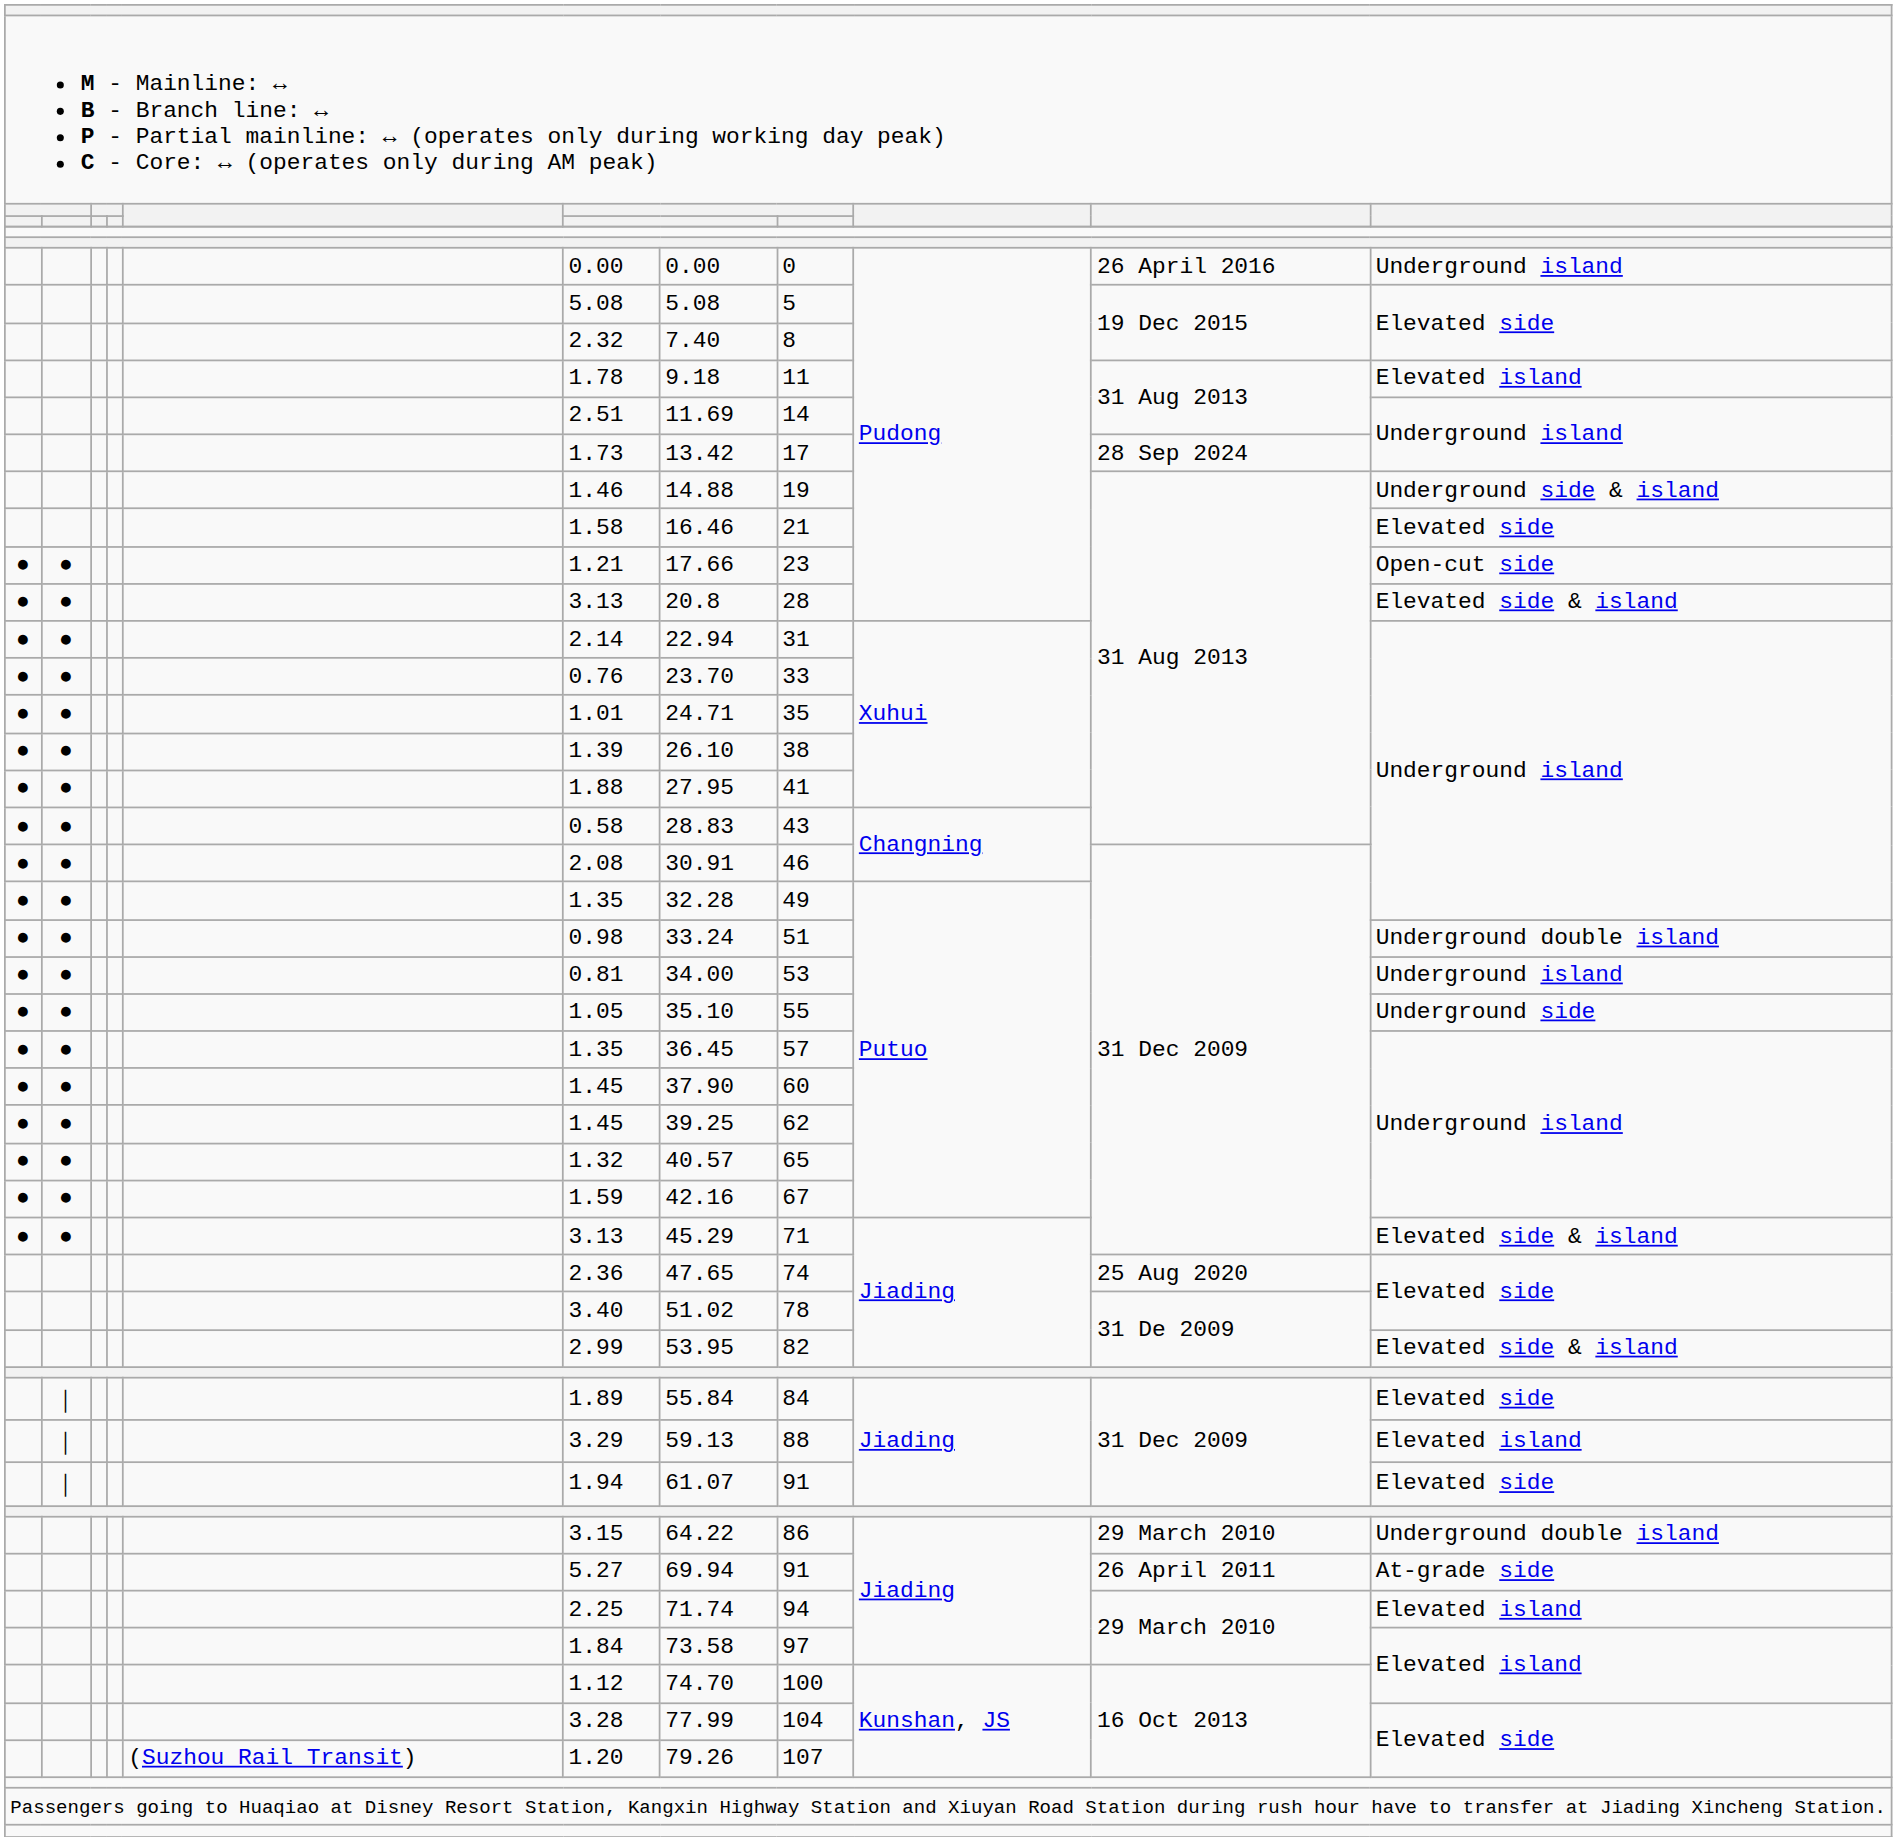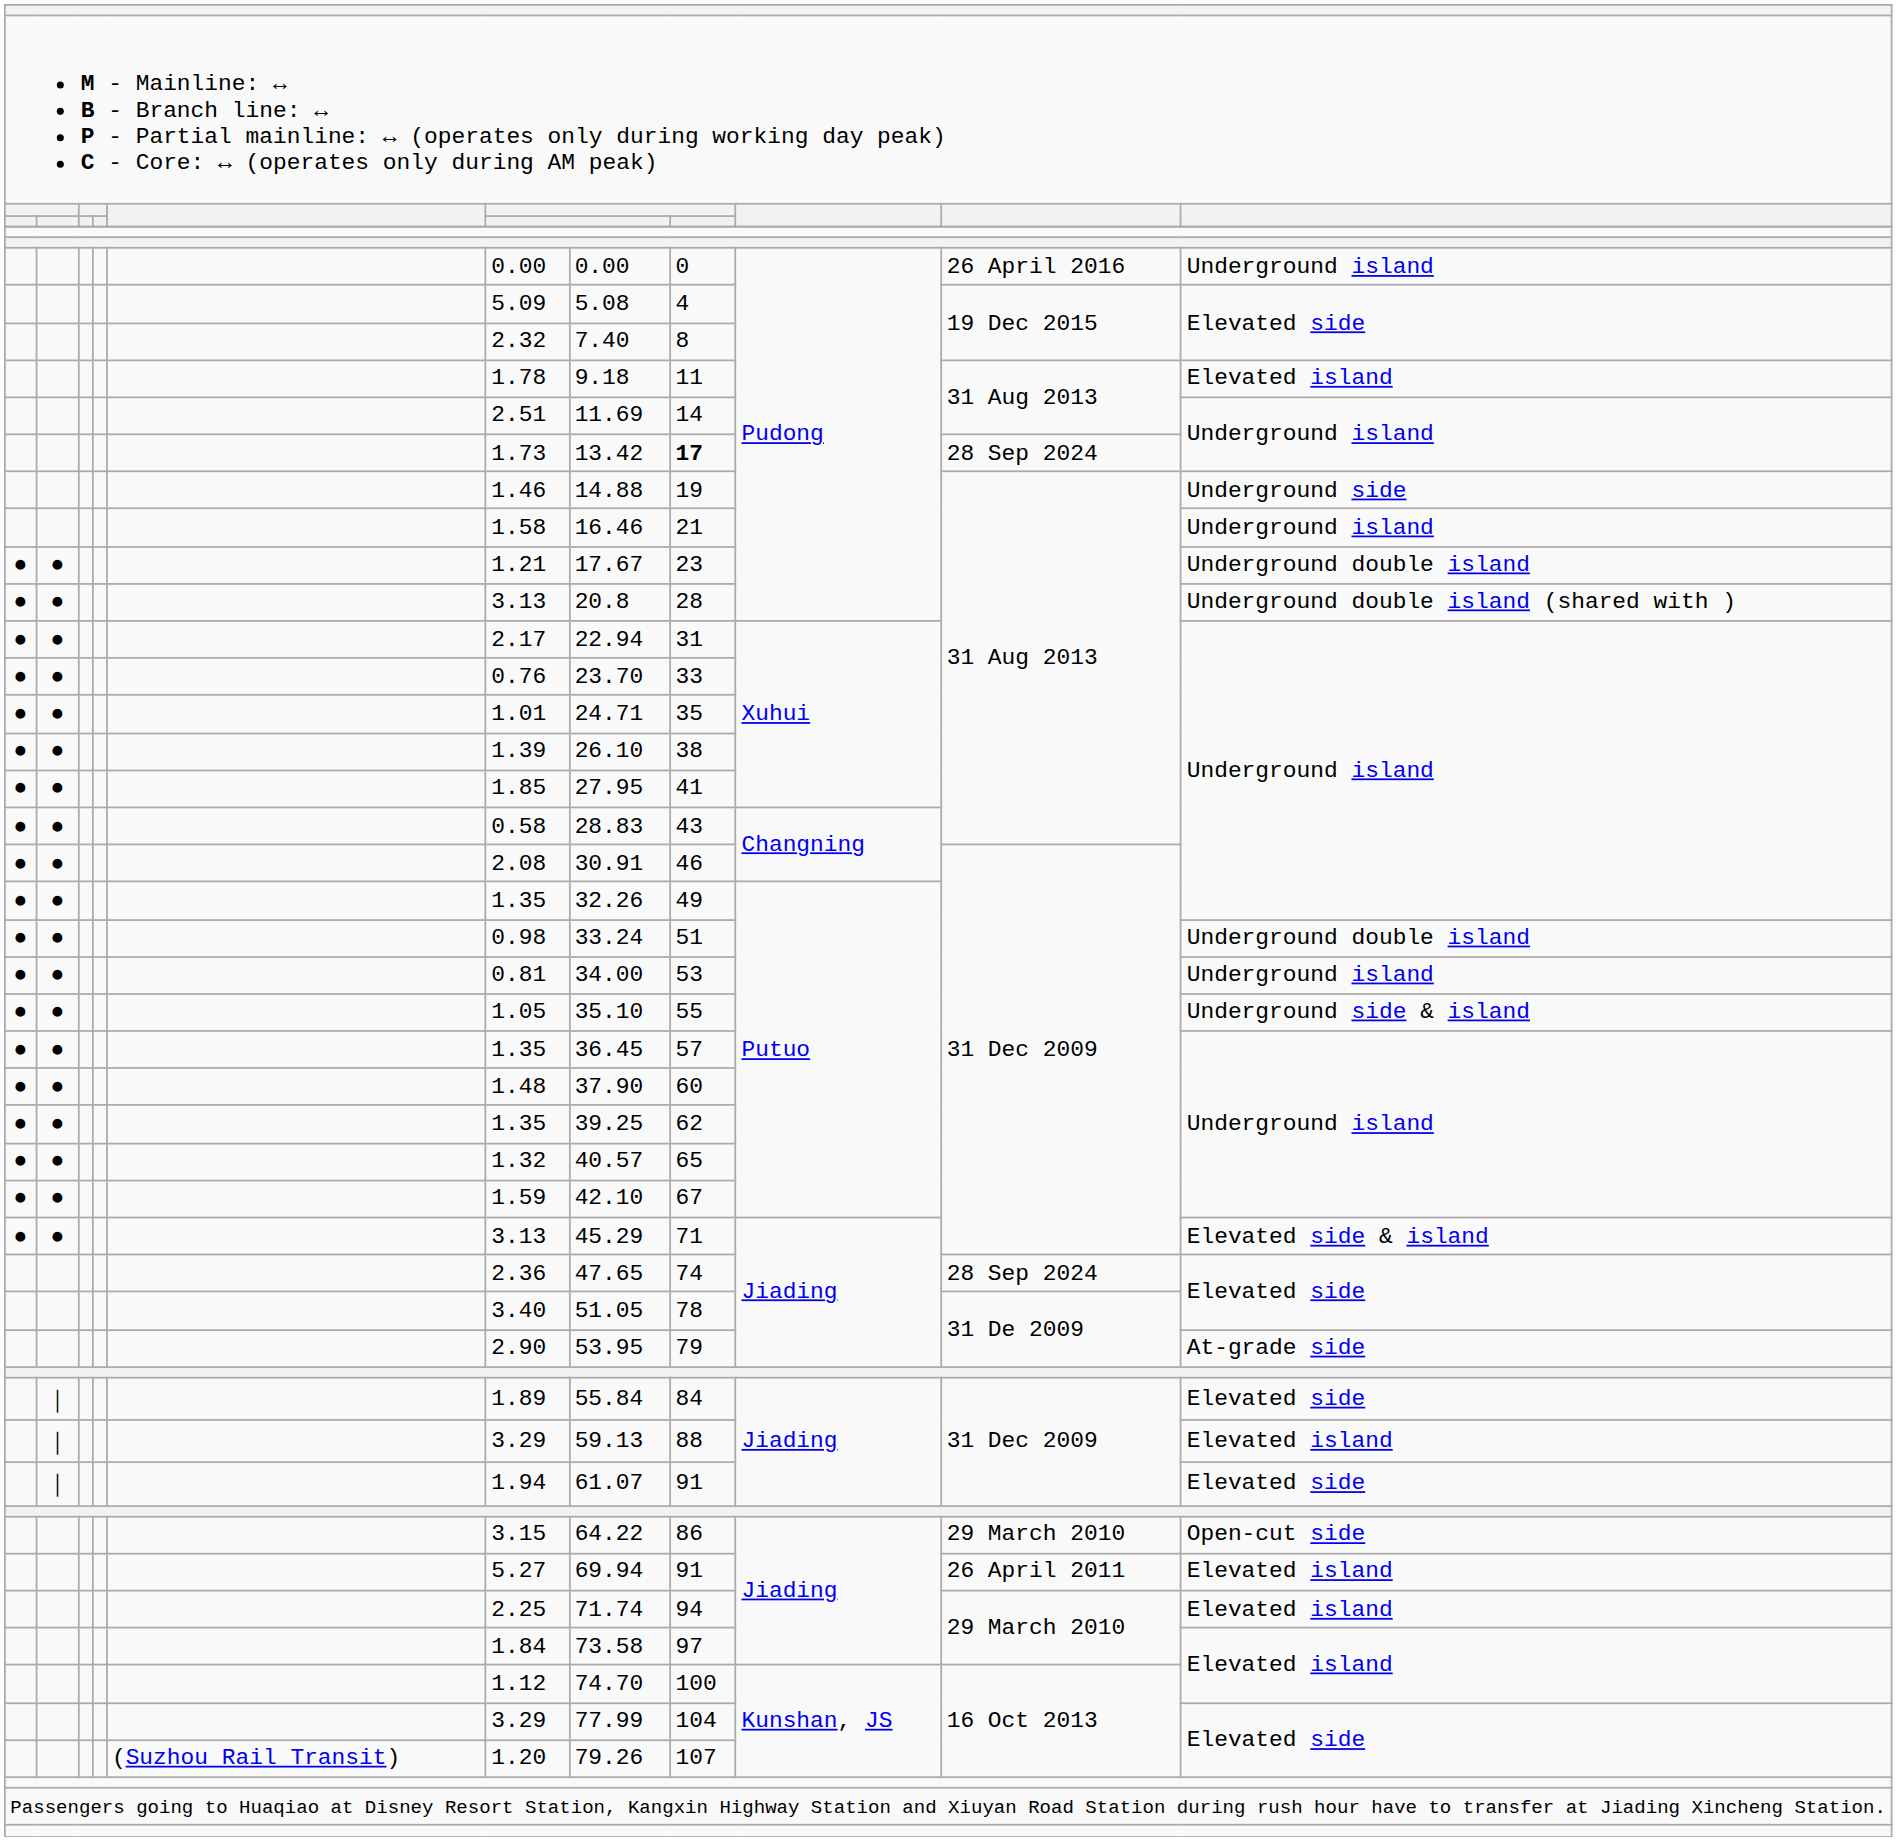(596, 304) 5.08 -> (519, 304) 5.09
(789, 304) 5 -> (682, 304) 4
(796, 453) normal -> (689, 453) bold
(1547, 490) Underground side & island -> (1297, 490) Underground side
(1465, 528) Elevated side -> (1310, 528) Underground island
(700, 565) 17.66 -> (609, 565) 17.67
(1465, 565) Open-cut side -> (1358, 565) Underground double island
(1527, 602) Elevated side & island -> (1461, 602) Underground double island (shared with )
(596, 640) 2.14 -> (519, 640) 2.17
(596, 789) 1.88 -> (519, 789) 1.85
(700, 901) 32.28 -> (609, 901) 32.26
(1486, 1012) Underground side -> (1358, 1012) Underground side & island
(596, 1087) 1.45 -> (519, 1087) 1.48
(596, 1124) 1.45 -> (519, 1124) 1.35
(700, 1199) 42.16 -> (609, 1199) 42.10
(1173, 1273) 25 Aug 2020 -> (1022, 1273) 28 Sep 2024
(700, 1311) 51.02 -> (609, 1311) 51.05
(596, 1348) 2.99 -> (519, 1348) 2.90
(796, 1348) 82 -> (689, 1348) 79
(1527, 1348) Elevated side & island -> (1276, 1348) At-grade side
(1547, 1535) Underground double island -> (1276, 1535) Open-cut side
(1465, 1572) At-grade side -> (1290, 1572) Elevated island
(596, 1721) 3.28 -> (519, 1721) 3.29
